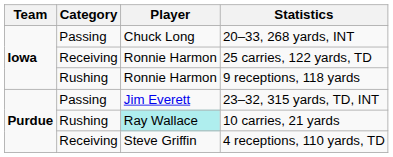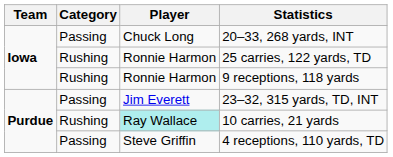(89, 57) Receiving -> (84, 57) Rushing
(89, 141) Receiving -> (83, 141) Passing
